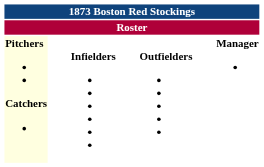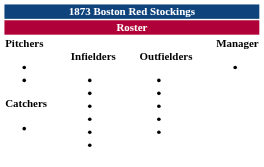(26, 86) lightyellow background -> (26, 86) no background
